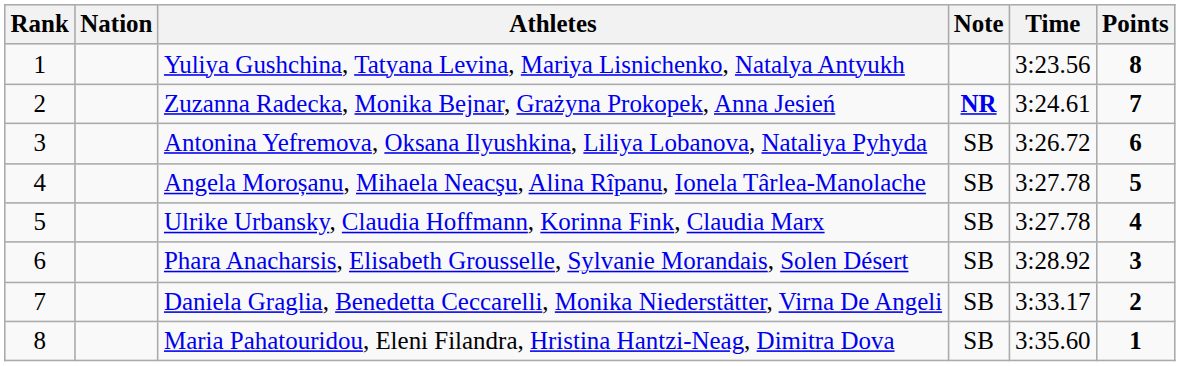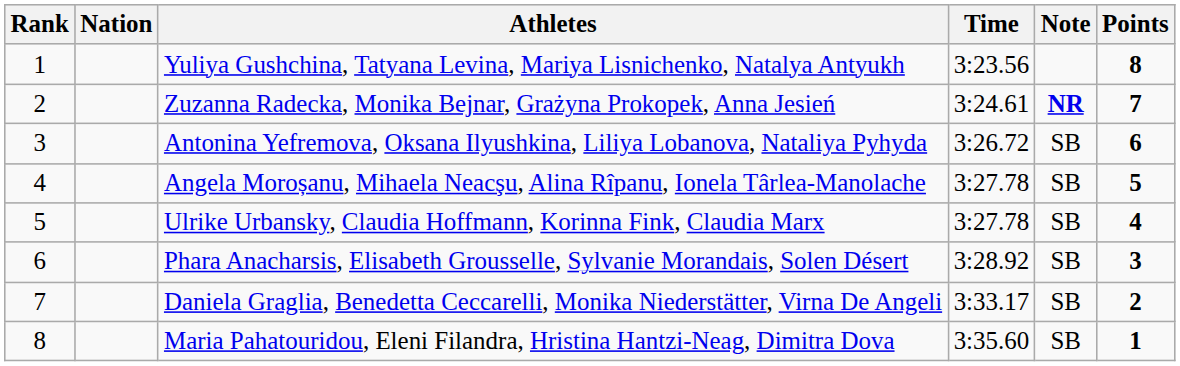columns swapped: (1053, 24) <-> (979, 24)
